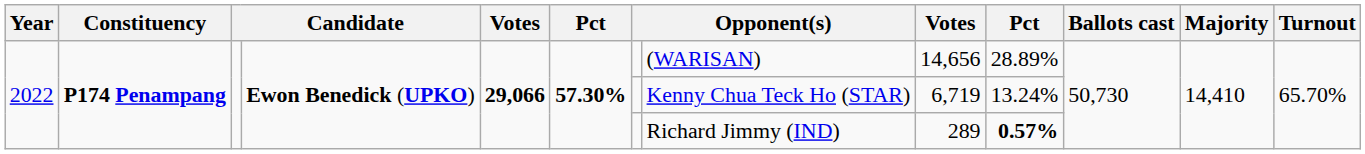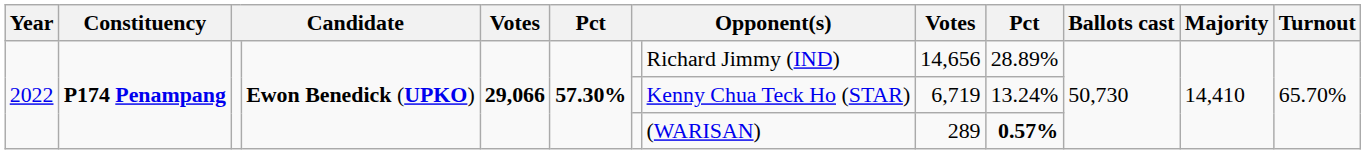(704, 58) (WARISAN) -> (743, 58) Richard Jimmy (IND)
(743, 130) Richard Jimmy (IND) -> (704, 130) (WARISAN)
